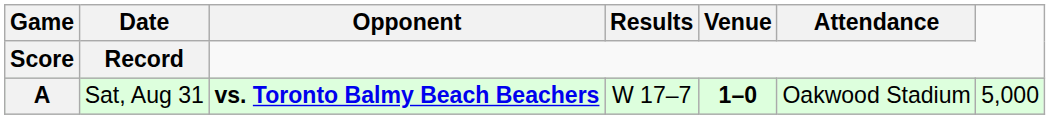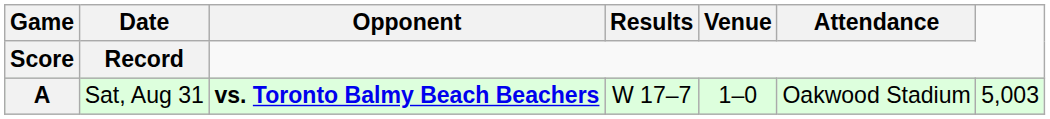(738, 95) bold -> (738, 95) normal
(1010, 95) 5,000 -> (1010, 95) 5,003
